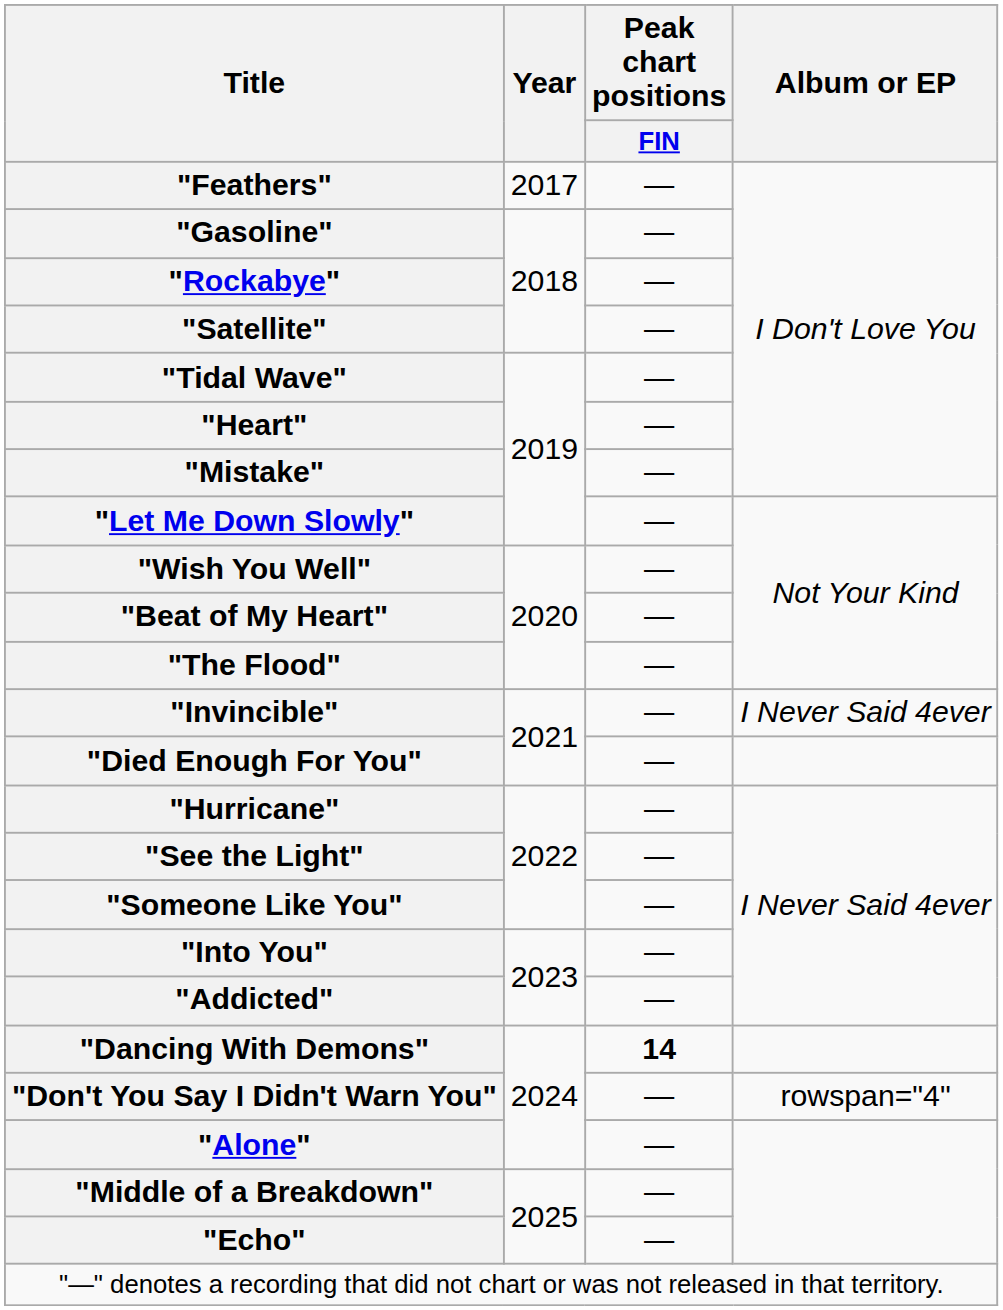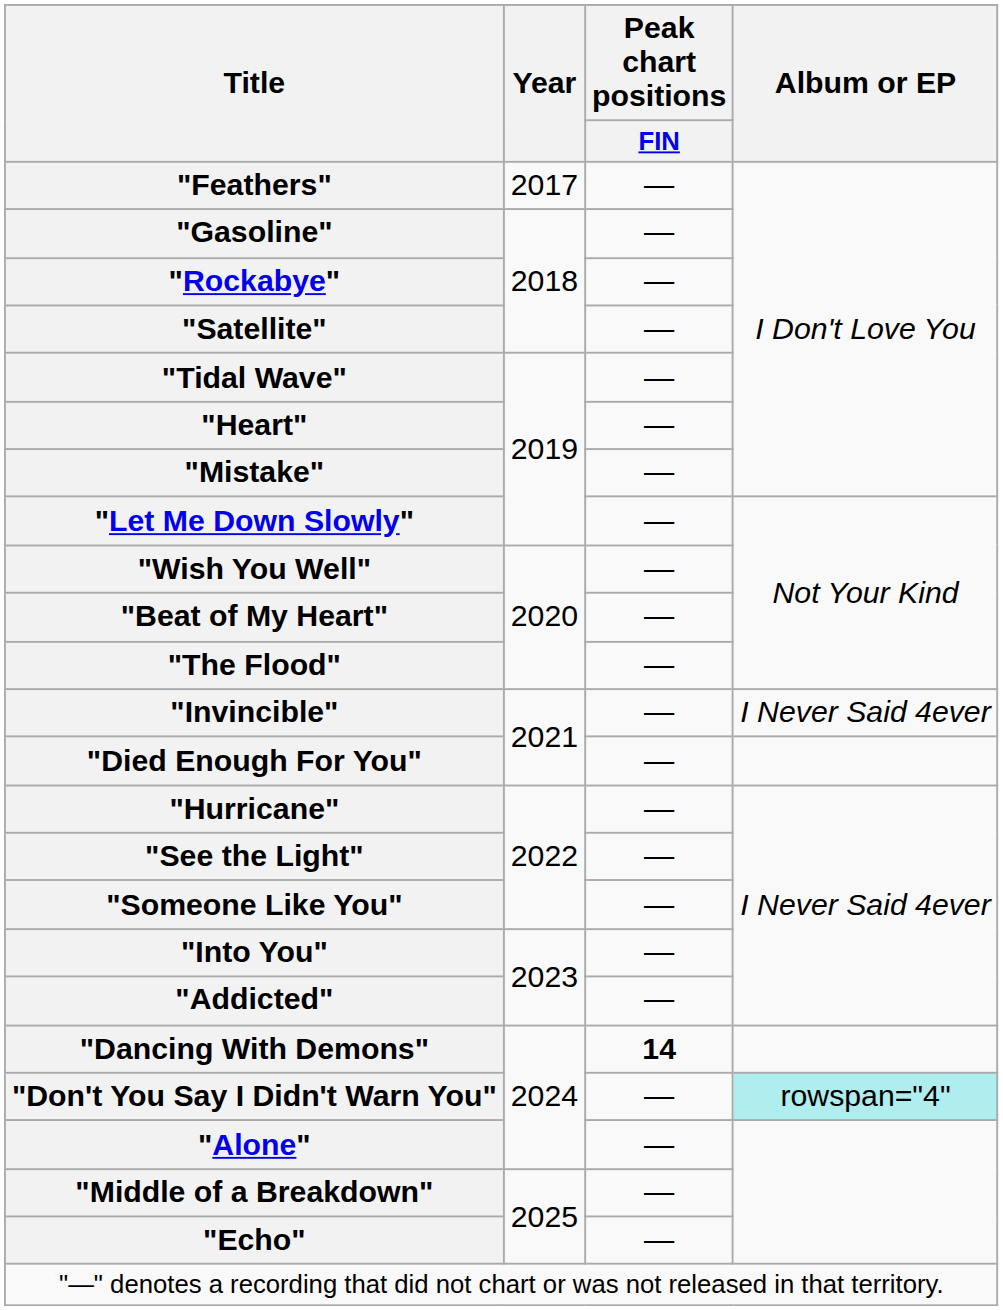(866, 1096) no background -> (866, 1096) paleturquoise background
